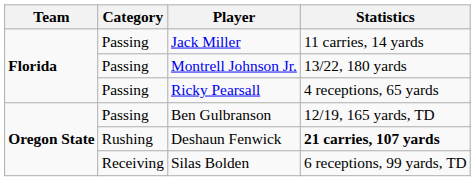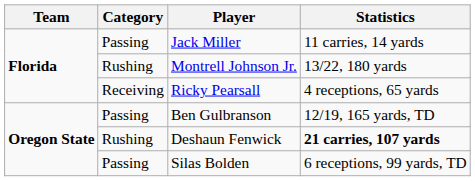(125, 65) Passing -> (127, 65) Rushing
(125, 90) Passing -> (133, 90) Receiving
(133, 163) Receiving -> (125, 163) Passing
